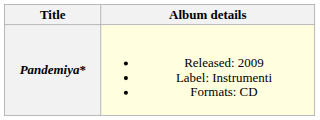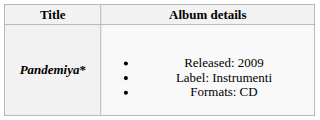(208, 77) lightyellow background -> (208, 77) no background
